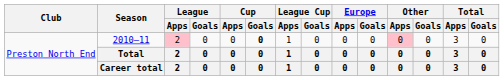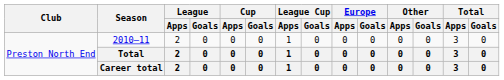(177, 40) pink background -> (177, 40) no background
(261, 40) bold -> (261, 40) normal
(400, 40) pink background -> (400, 40) no background
